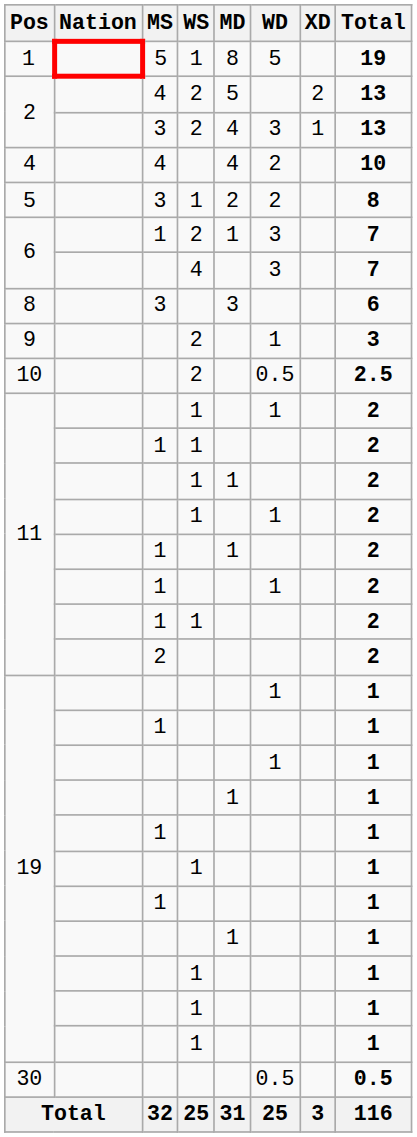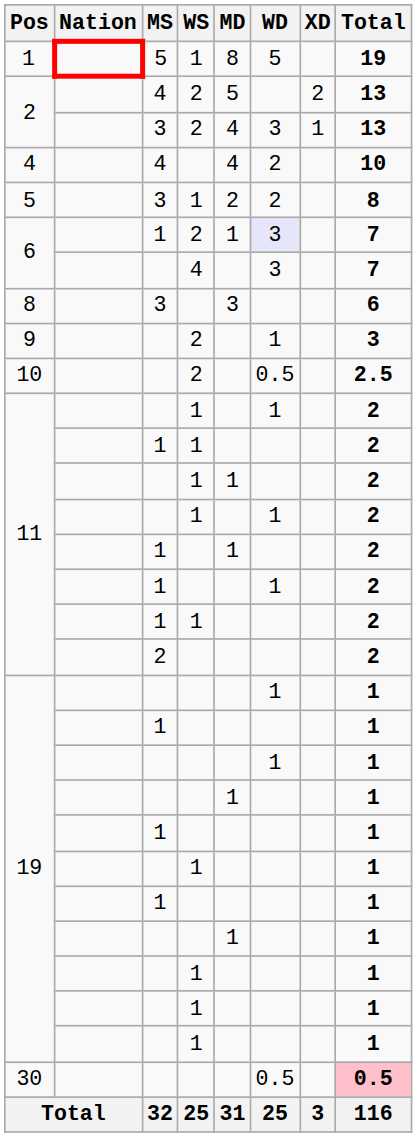(275, 235) no background -> (275, 235) lavender background
(373, 1079) no background -> (373, 1079) pink background
